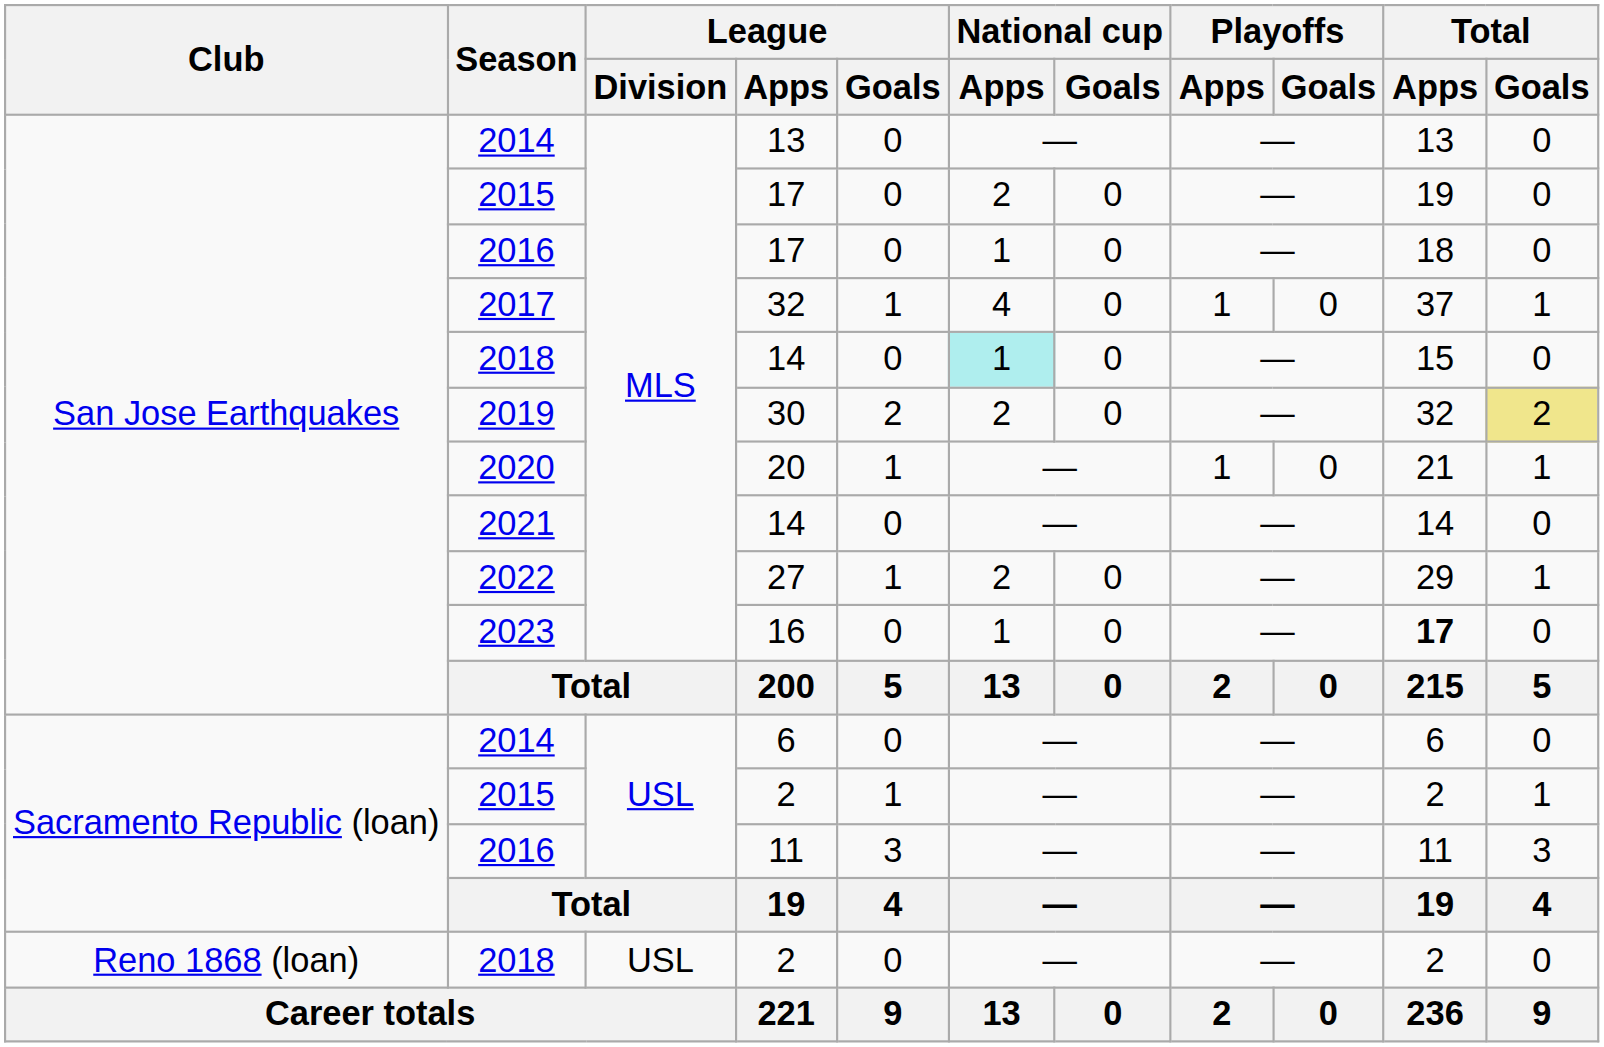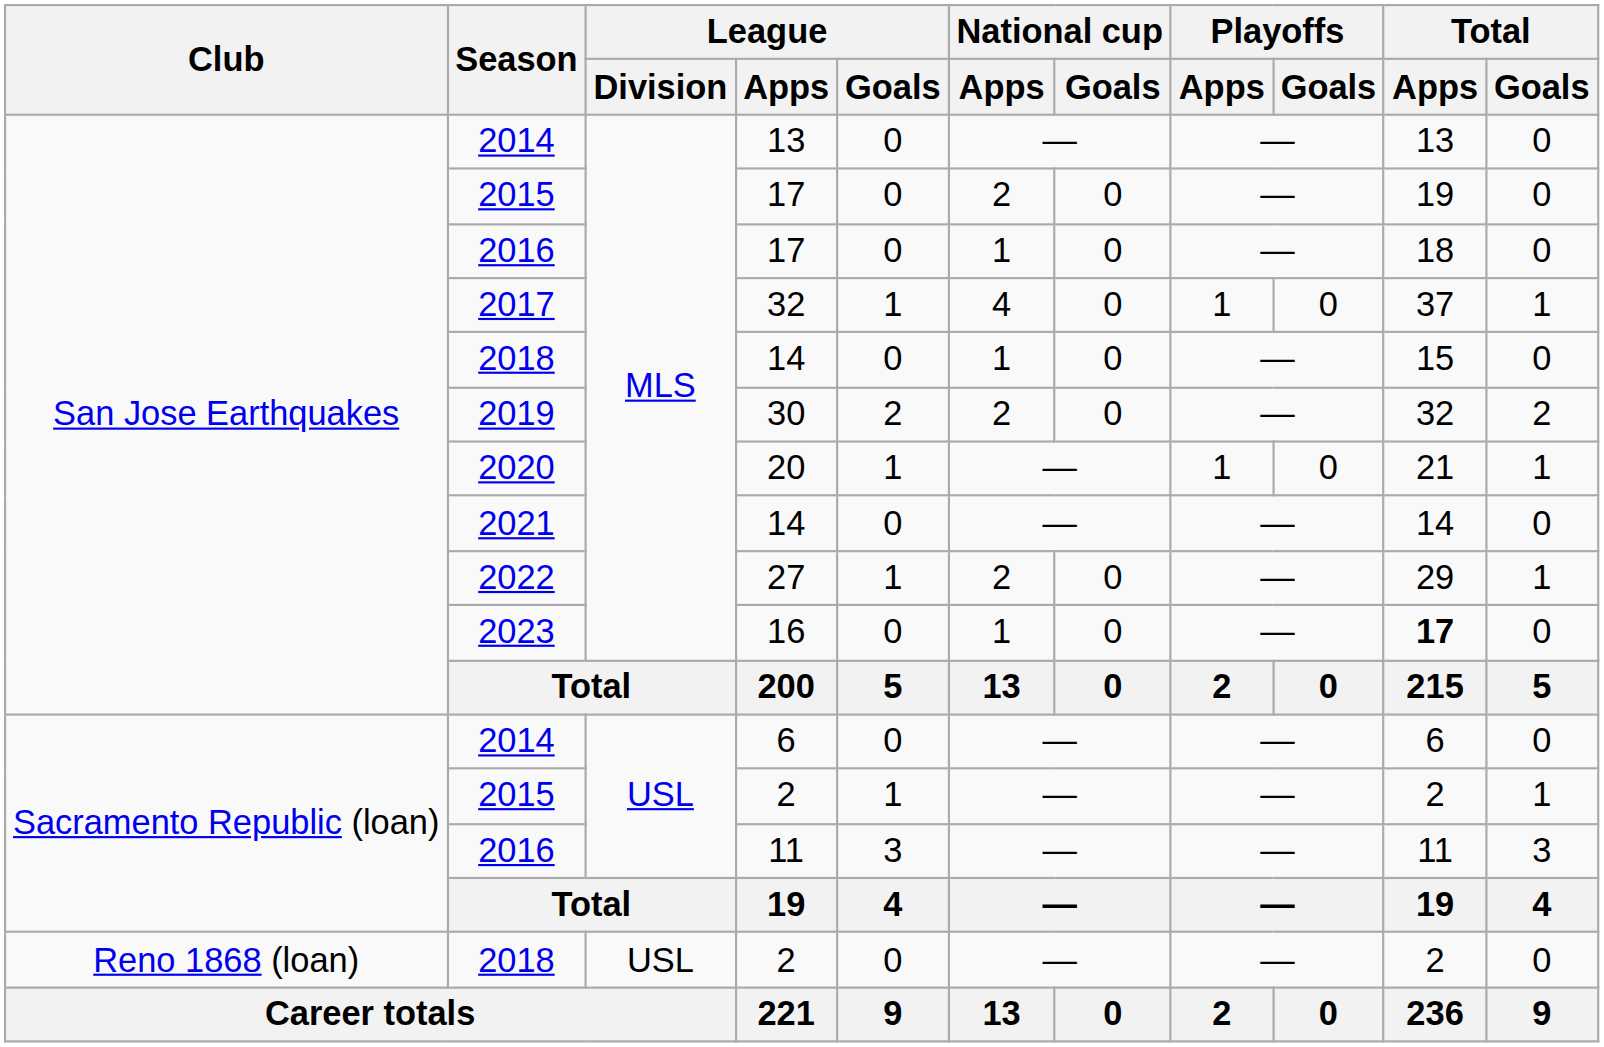(1002, 359) paleturquoise background -> (1002, 359) no background
(1542, 413) khaki background -> (1542, 413) no background
